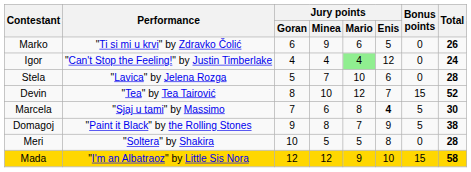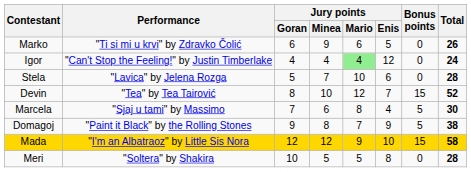(388, 110) bold -> (388, 110) normal
rows swapped: (33, 142) <-> (33, 158)
